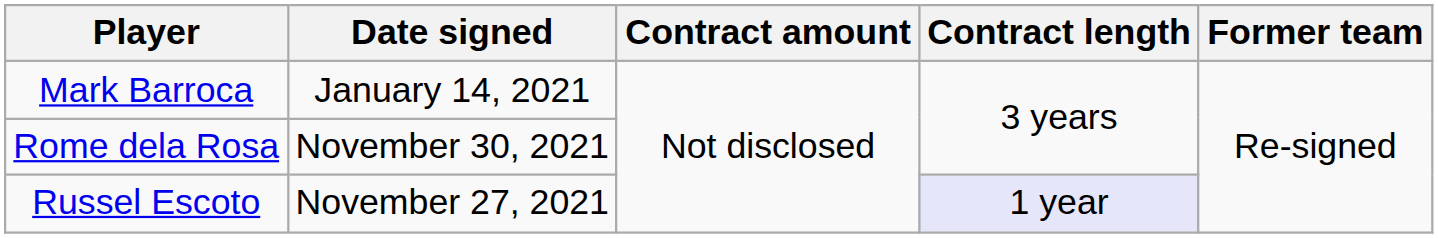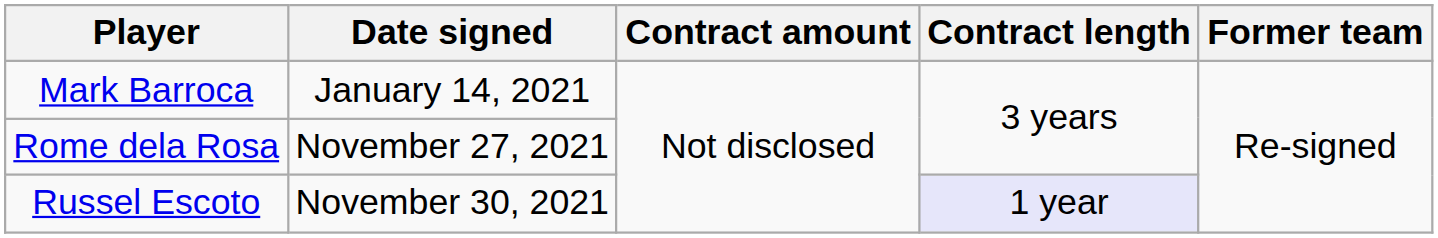(452, 145) November 30, 2021 -> (452, 145) November 27, 2021
(452, 202) November 27, 2021 -> (452, 202) November 30, 2021
